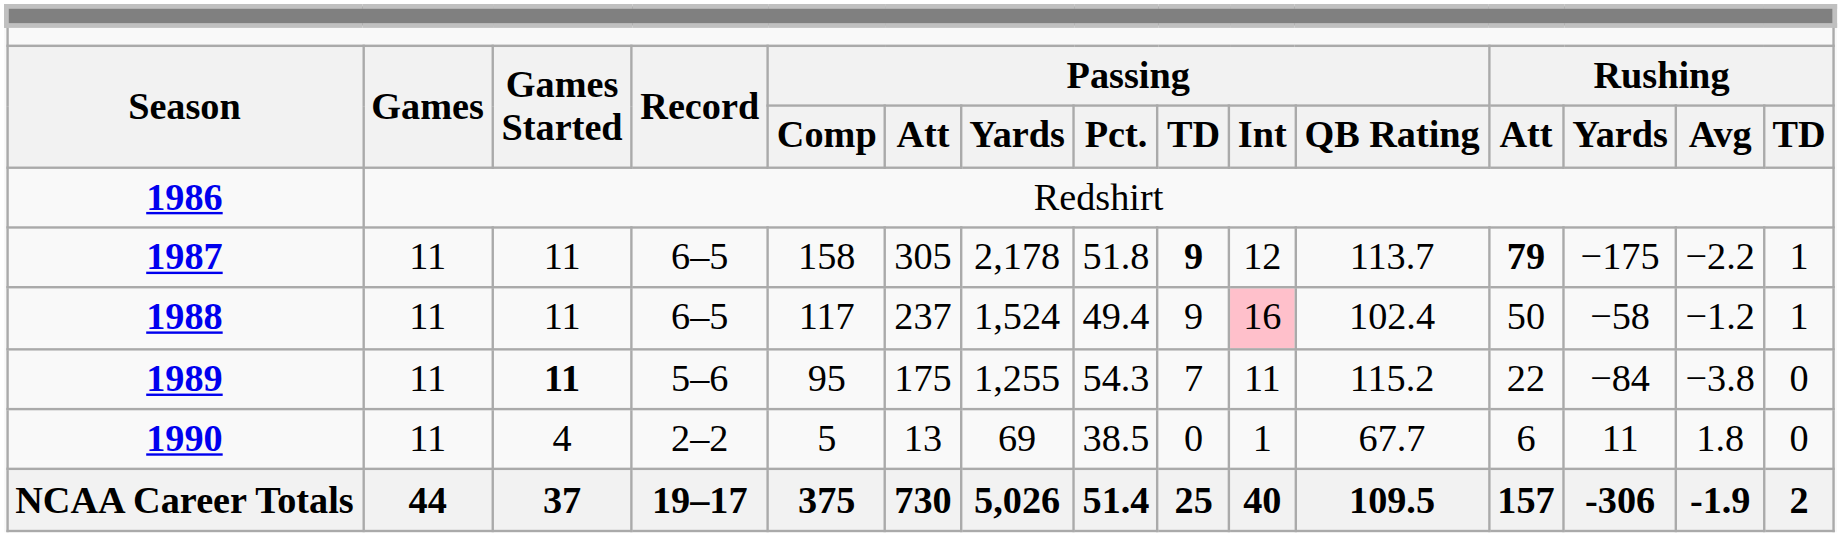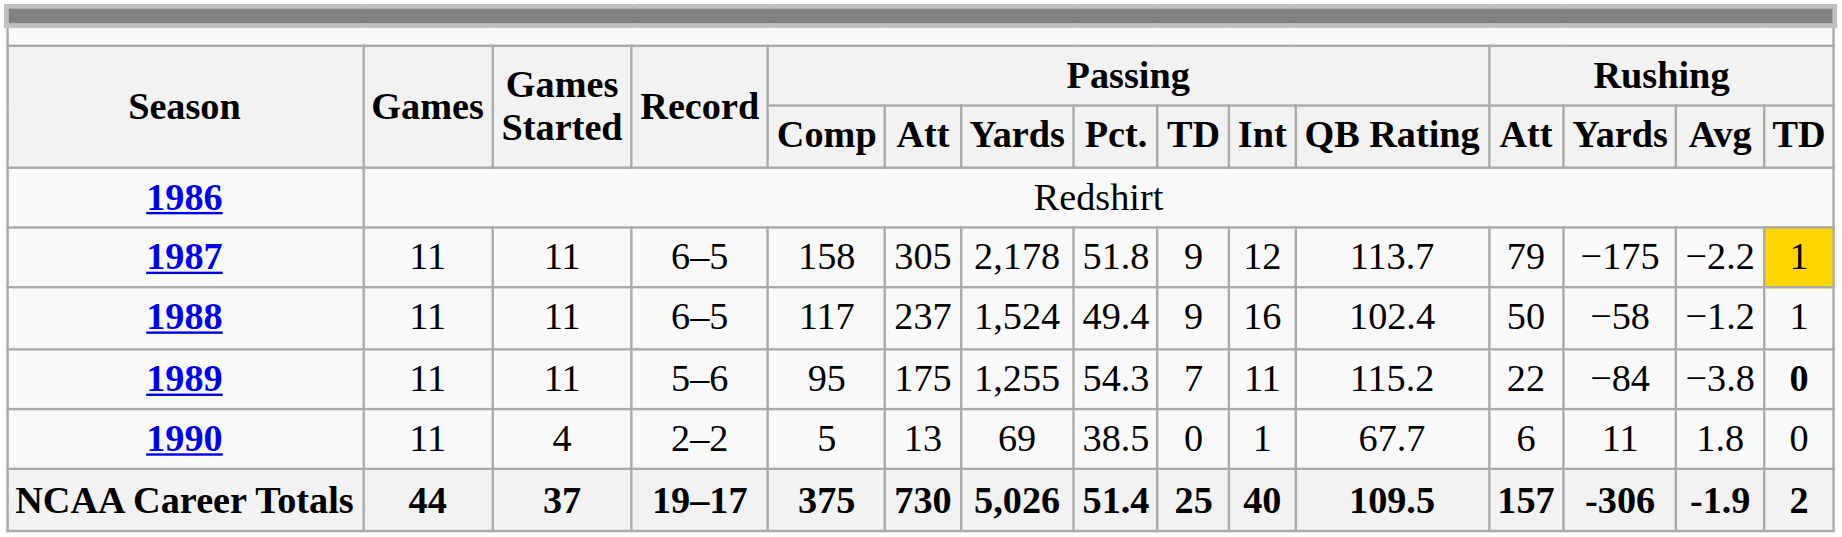(1194, 256) bold -> (1194, 256) normal
(1526, 256) bold -> (1526, 256) normal
(1799, 256) no background -> (1799, 256) gold background
(1262, 317) pink background -> (1262, 317) no background
(562, 378) bold -> (562, 378) normal
(1799, 378) normal -> (1799, 378) bold
